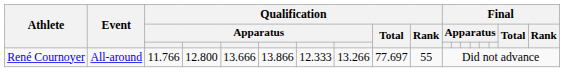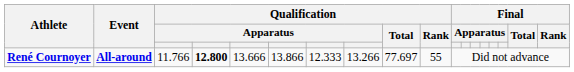(46, 57) normal -> (49, 57) bold
(116, 57) normal -> (124, 57) bold
(201, 57) normal -> (211, 57) bold
